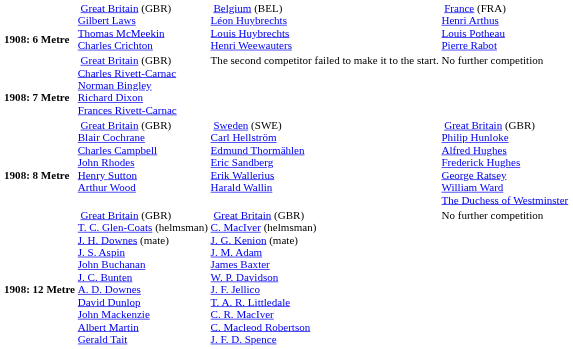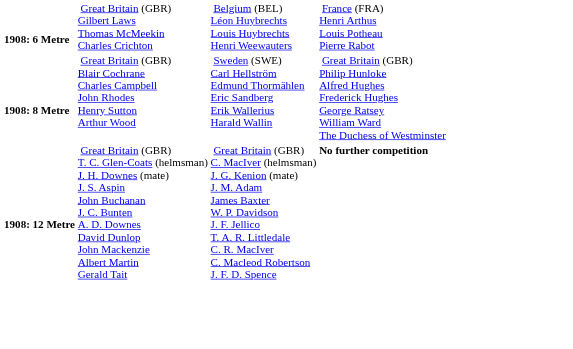- row: (37, 98)
(492, 215) normal -> (374, 150) bold
